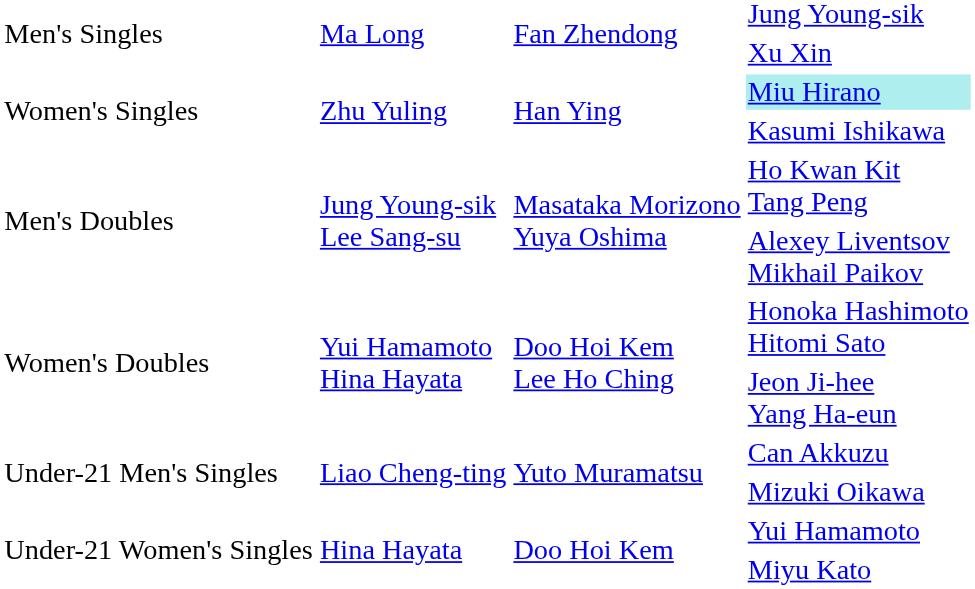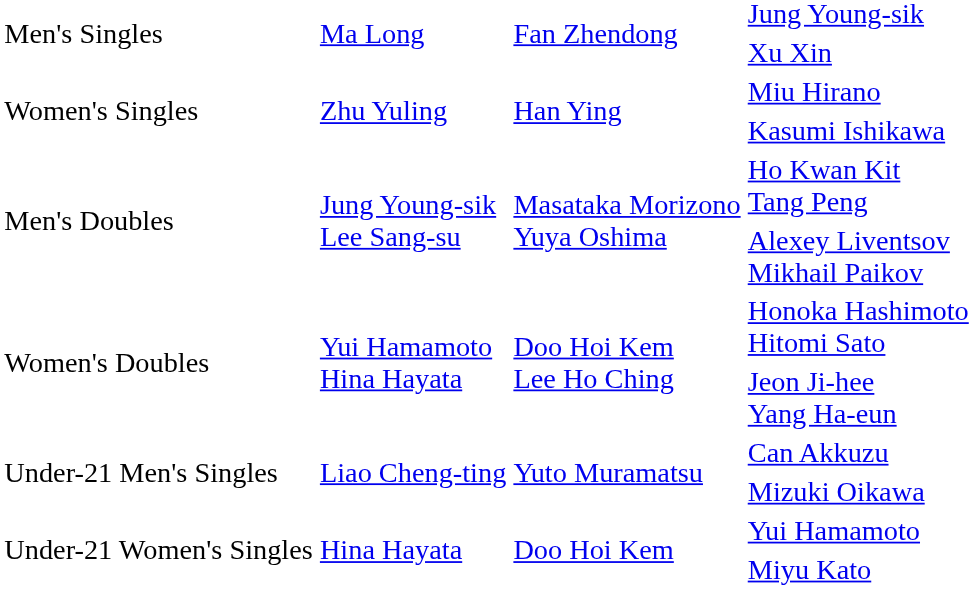(814, 91) paleturquoise background -> (814, 91) no background
